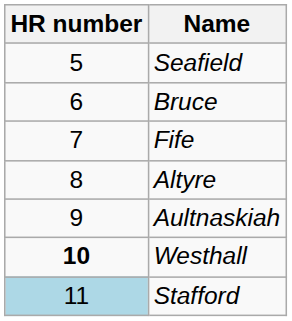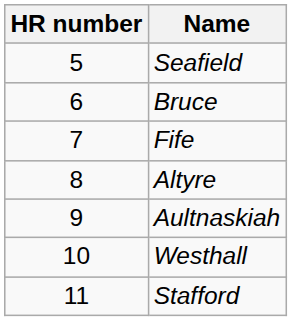(76, 256) bold -> (76, 256) normal
(76, 295) lightblue background -> (76, 295) no background
